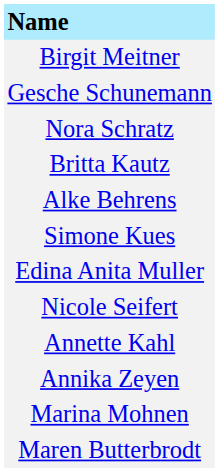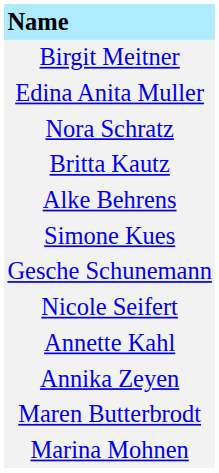(110, 92) Gesche Schunemann -> (110, 92) Edina Anita Muller
(110, 271) Edina Anita Muller -> (110, 271) Gesche Schunemann
(110, 414) Marina Mohnen -> (110, 414) Maren Butterbrodt
(110, 449) Maren Butterbrodt -> (110, 449) Marina Mohnen
